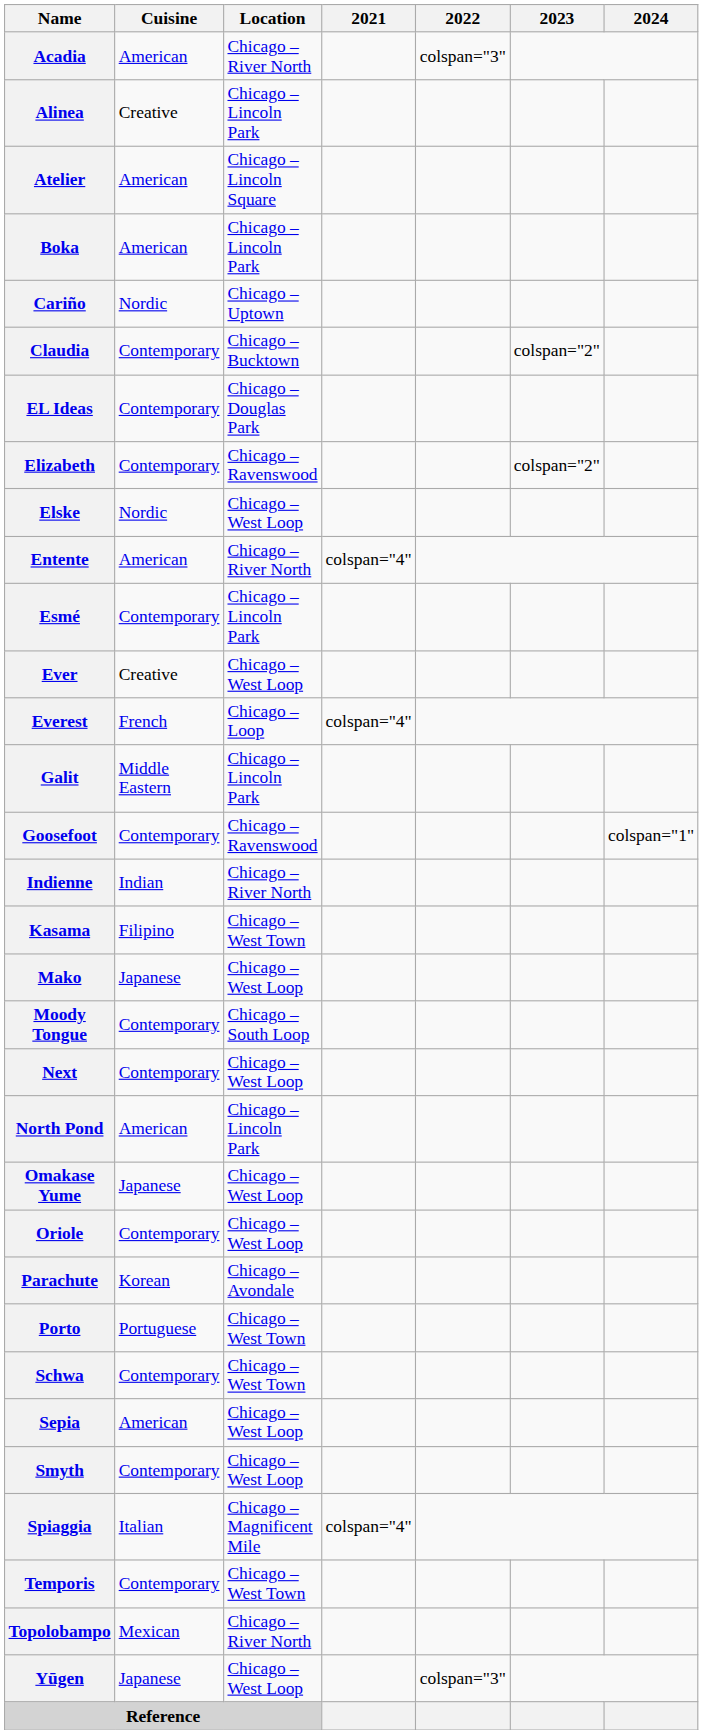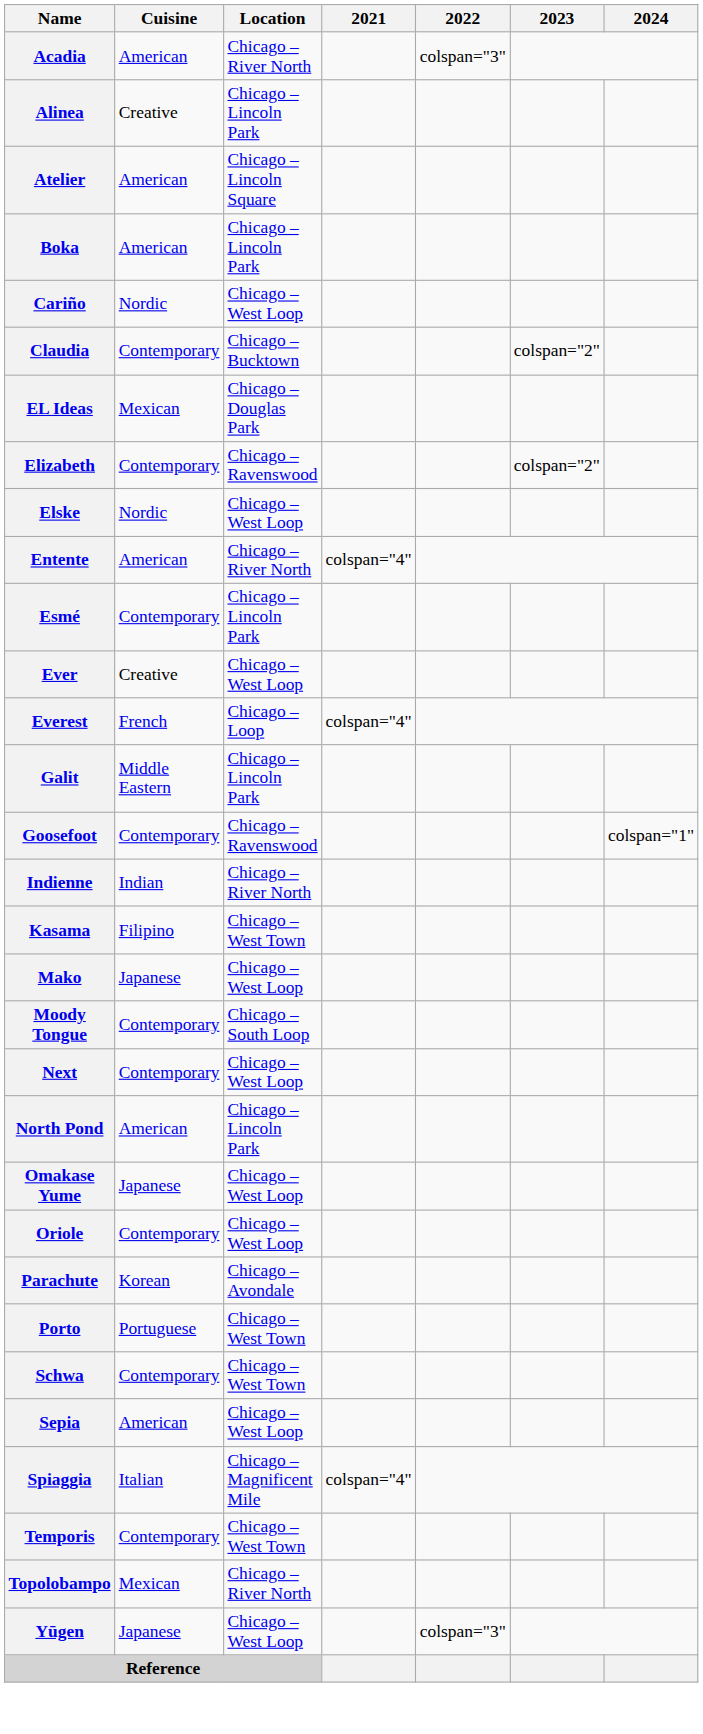(263, 303) Chicago – Uptown -> (265, 303) Chicago – West Loop
(169, 408) Contemporary -> (149, 408) Mexican
- row: (60, 1469)
